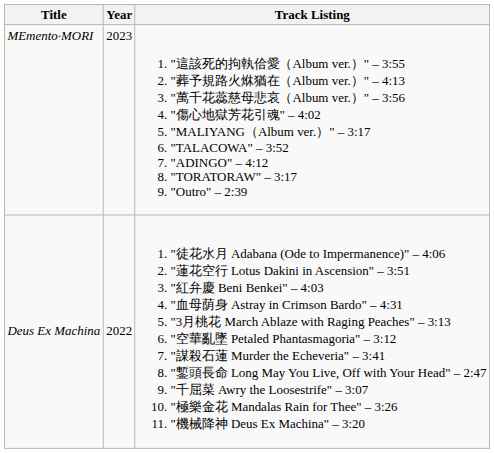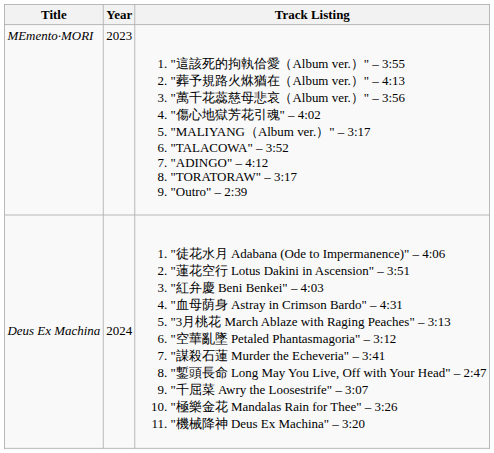(119, 331) 2022 -> (119, 331) 2024
